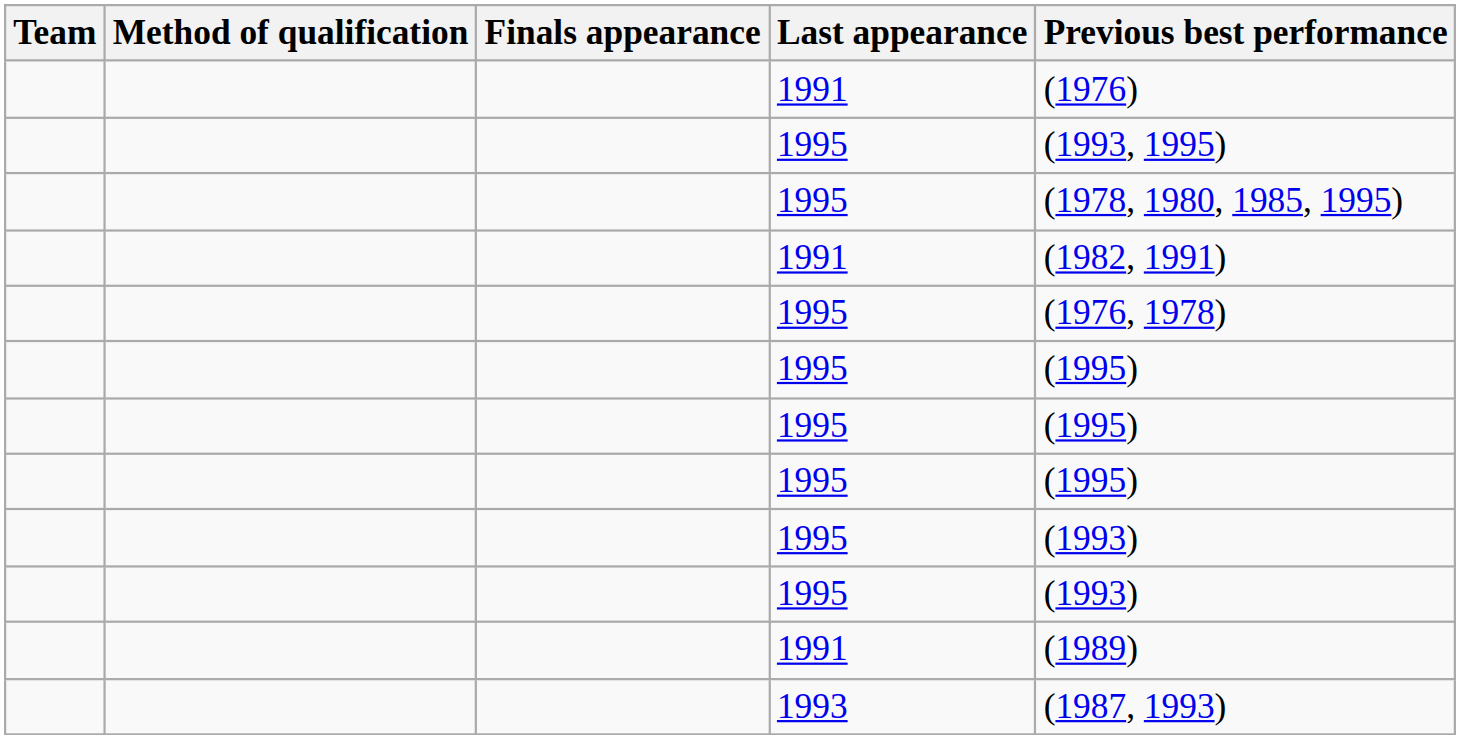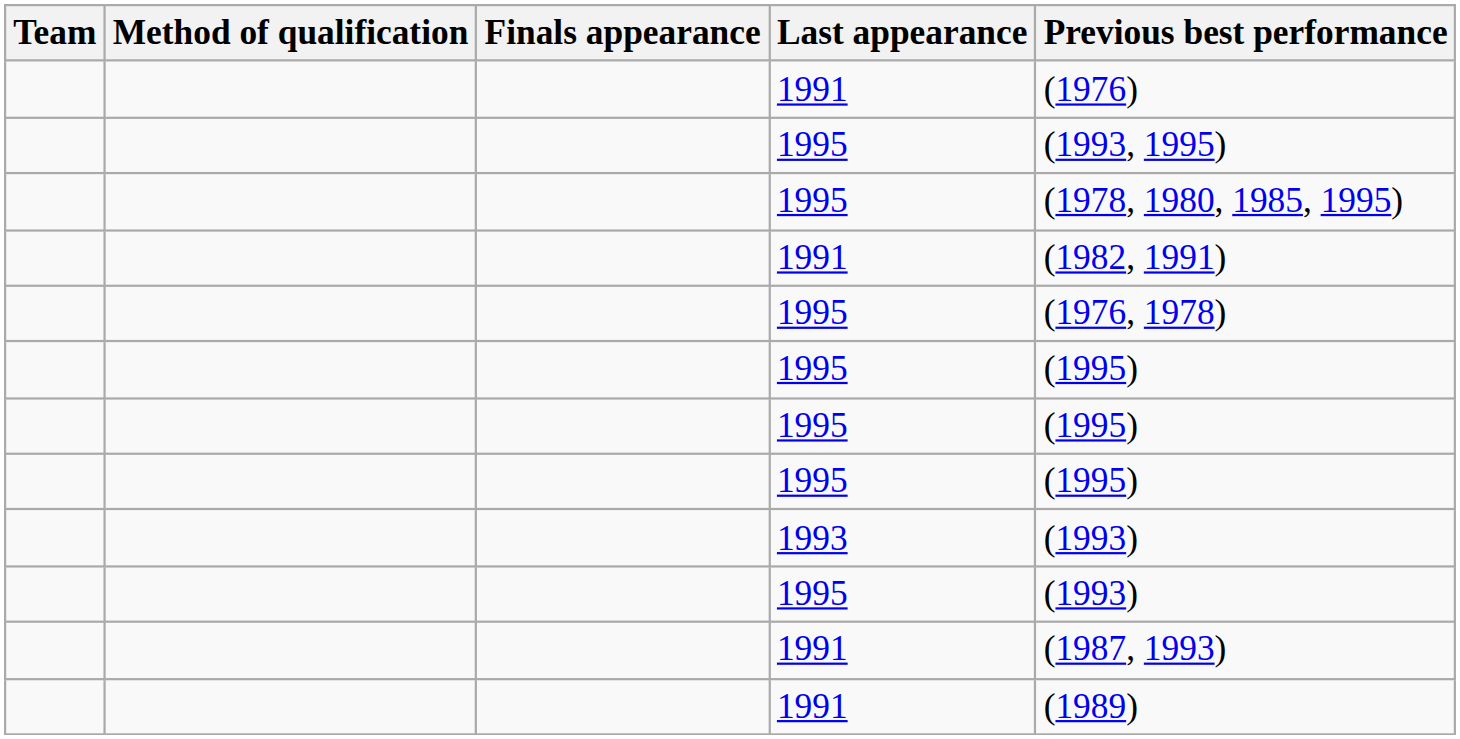(812, 537) 1995 -> (812, 537) 1993
(1091, 649) (1989) -> (1135, 649) (1987, 1993)
(812, 705) 1993 -> (812, 705) 1991
(1135, 705) (1987, 1993) -> (1091, 705) (1989)
